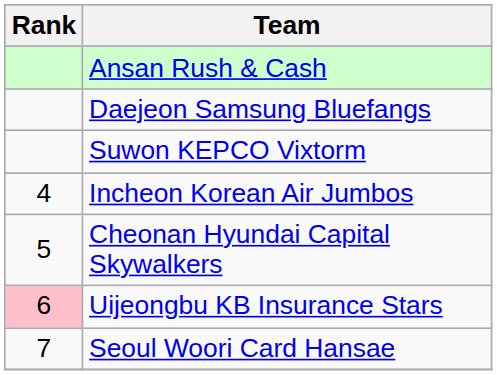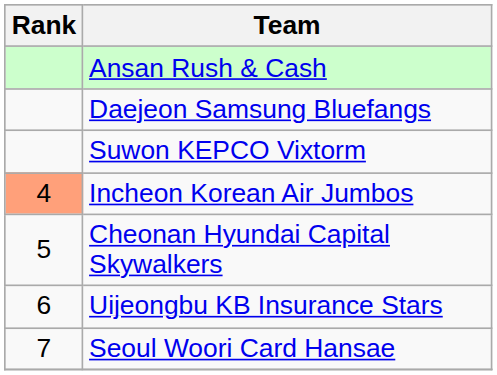(44, 192) no background -> (44, 192) lightsalmon background
(44, 306) pink background -> (44, 306) no background
